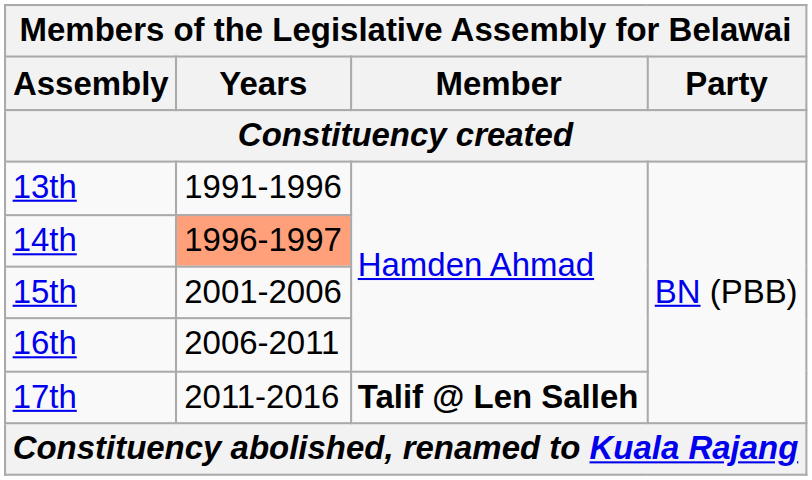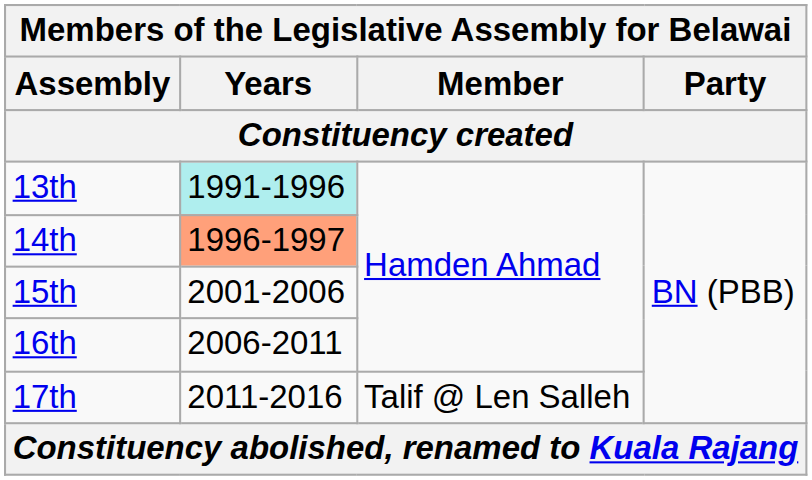(263, 187) no background -> (266, 187) paleturquoise background
(498, 396) bold -> (497, 396) normal
